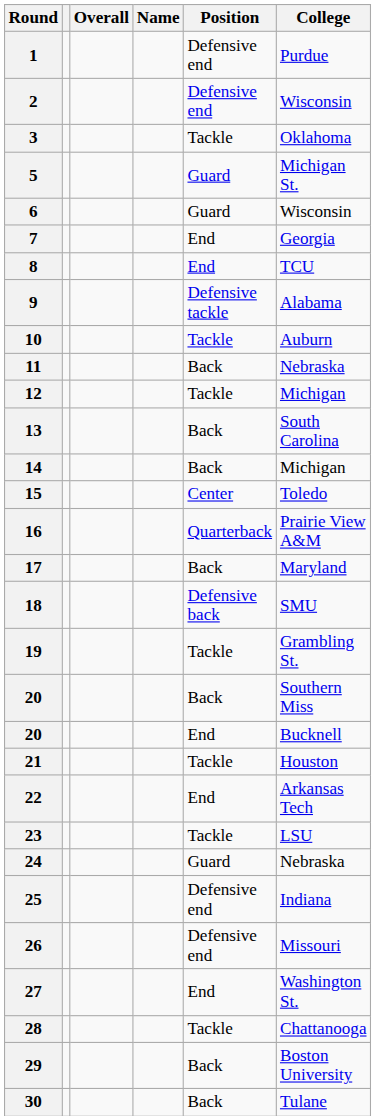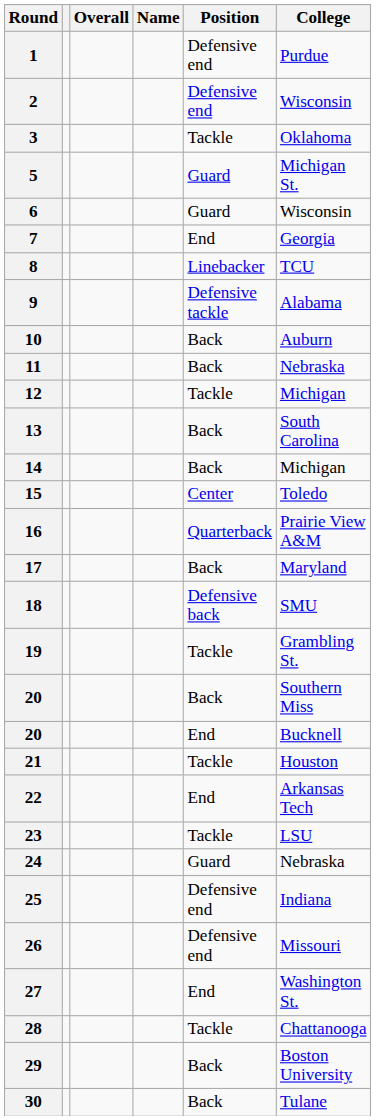(201, 265) End -> (226, 265) Linebacker
(210, 339) Tackle -> (205, 339) Back
